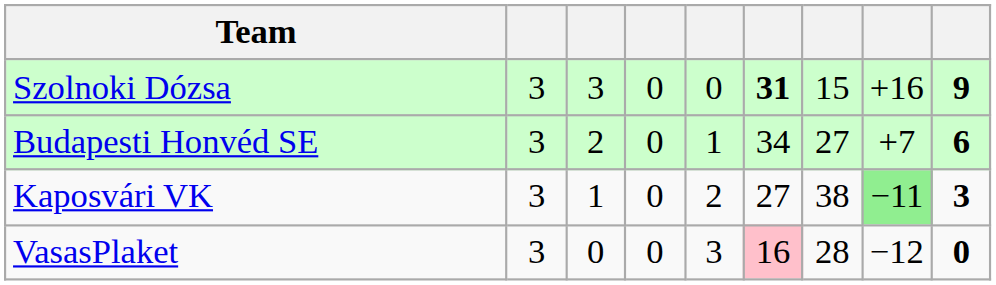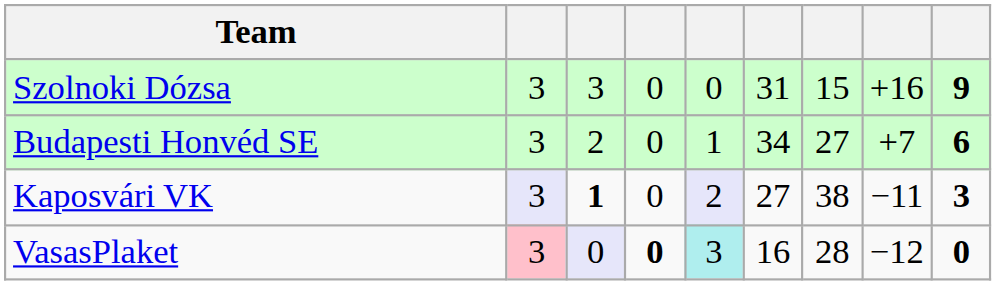(773, 86) bold -> (773, 86) normal
(537, 196) no background -> (537, 196) lavender background
(596, 196) normal -> (596, 196) bold
(714, 196) no background -> (714, 196) lavender background
(897, 196) lightgreen background -> (897, 196) no background
(537, 251) no background -> (537, 251) pink background
(596, 251) no background -> (596, 251) lavender background
(655, 251) normal -> (655, 251) bold
(714, 251) no background -> (714, 251) paleturquoise background
(773, 251) pink background -> (773, 251) no background
